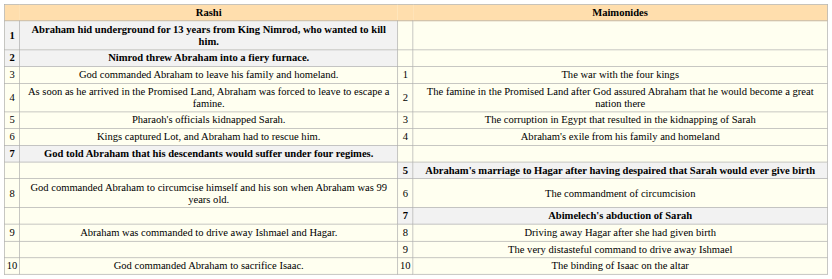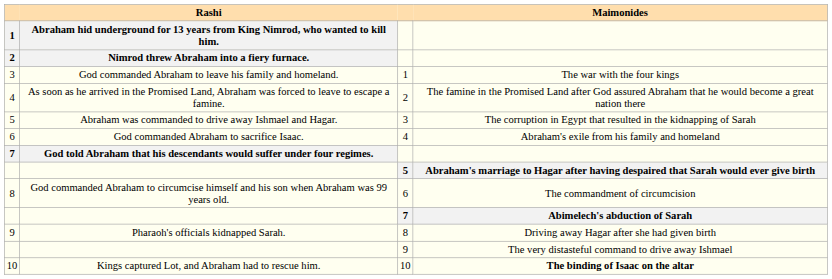(209, 120) Pharaoh's officials kidnapped Sarah. -> (209, 120) Abraham was commanded to drive away Ishmael and Hagar.
(209, 137) Kings captured Lot, and Abraham had to rescue him. -> (209, 137) God commanded Abraham to sacrifice Isaac.
(209, 232) Abraham was commanded to drive away Ishmael and Hagar. -> (209, 232) Pharaoh's officials kidnapped Sarah.
(209, 266) God commanded Abraham to sacrifice Isaac. -> (209, 266) Kings captured Lot, and Abraham had to rescue him.
(620, 266) normal -> (620, 266) bold
